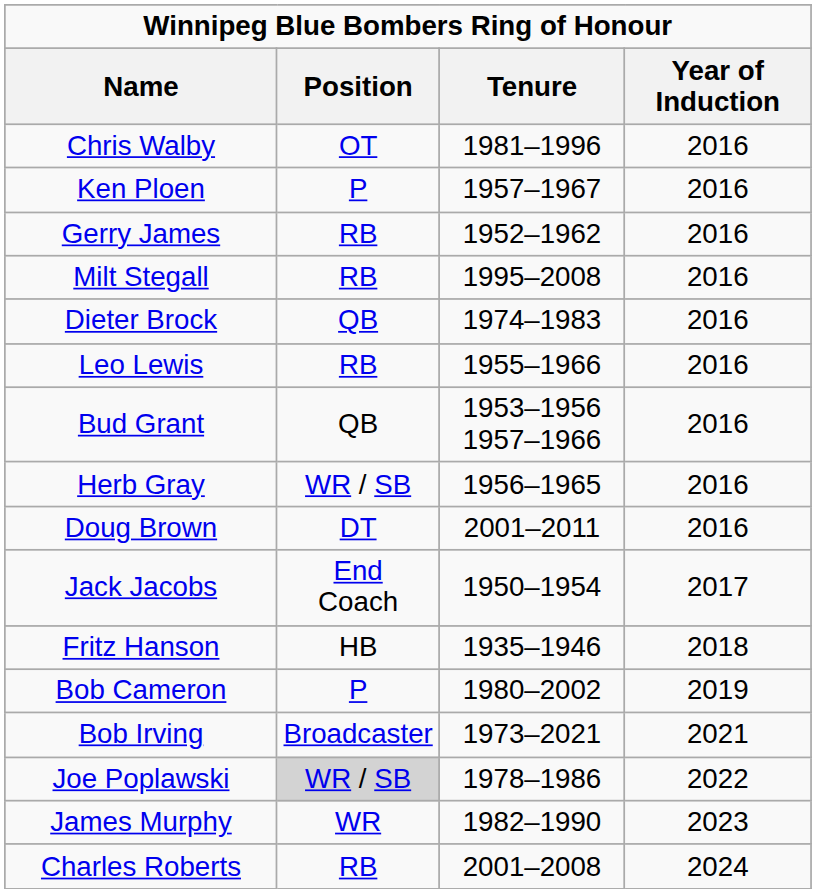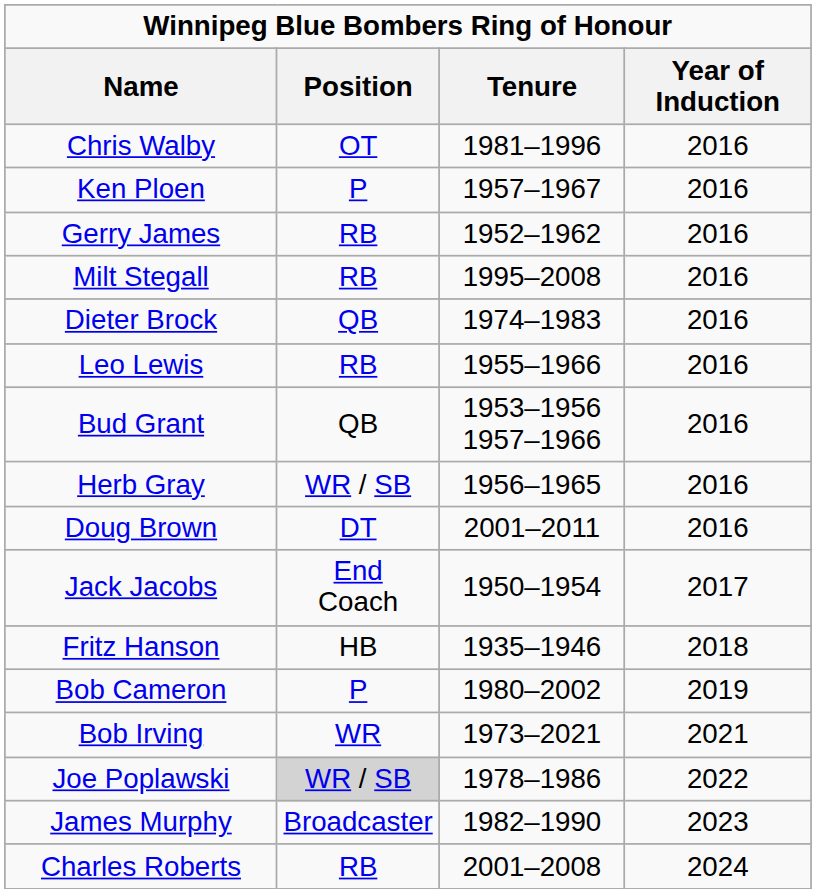(358, 734) Broadcaster -> (358, 734) WR
(358, 822) WR -> (358, 822) Broadcaster
